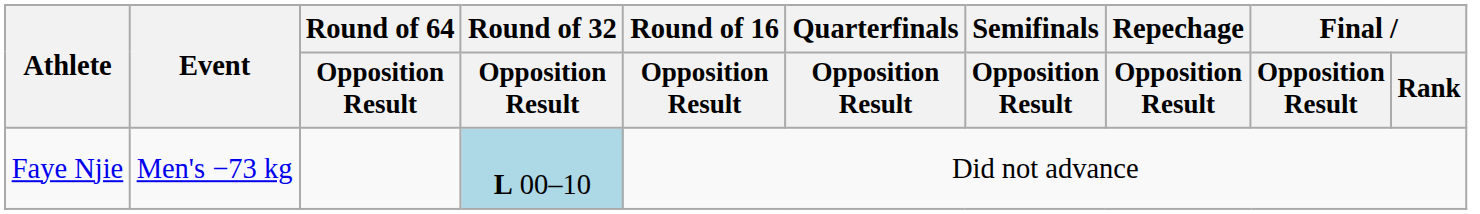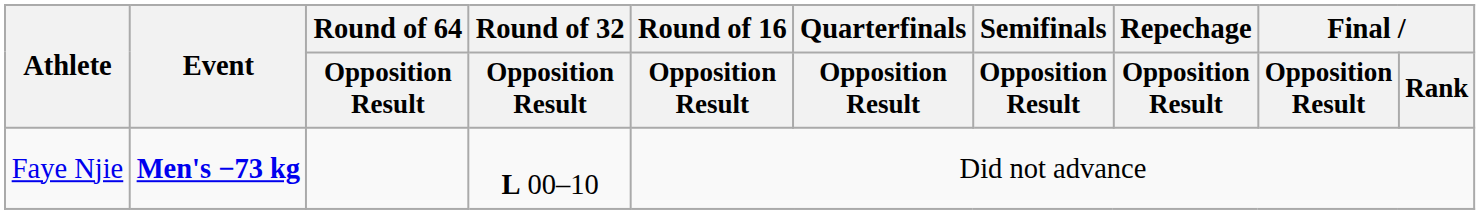(215, 168) normal -> (218, 168) bold
(542, 185) lightblue background -> (550, 185) no background
